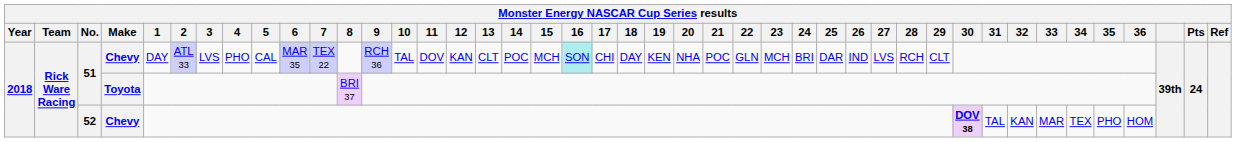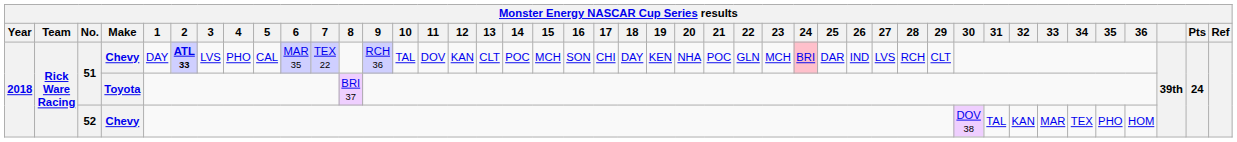(184, 57) normal -> (184, 58) bold
(577, 58) paleturquoise background -> (578, 58) no background
(805, 58) no background -> (806, 58) pink background
(967, 121) bold -> (969, 121) normal
